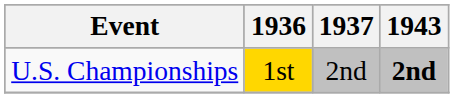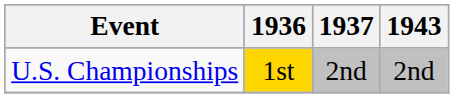(414, 69) bold -> (414, 69) normal
